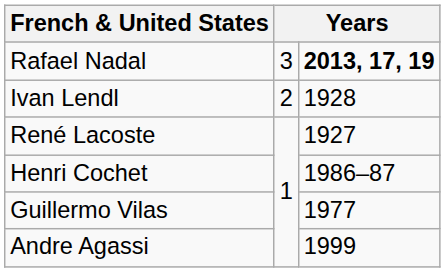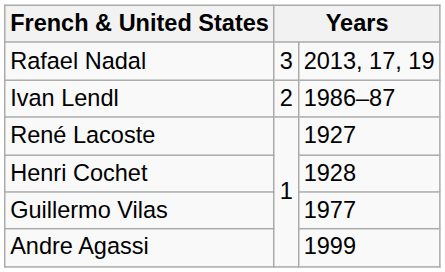(369, 60) bold -> (369, 60) normal
(330, 98) 1928 -> (349, 98) 1986–87
(349, 172) 1986–87 -> (330, 172) 1928
